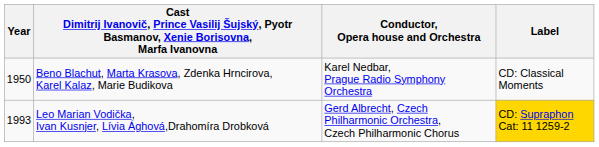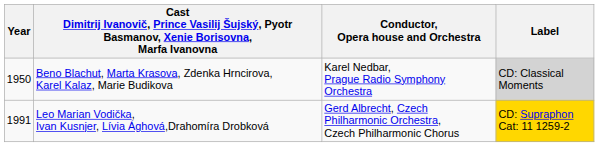(531, 79) no background -> (531, 79) lightgrey background
(19, 121) 1993 -> (19, 121) 1991
